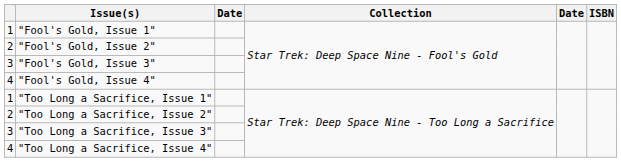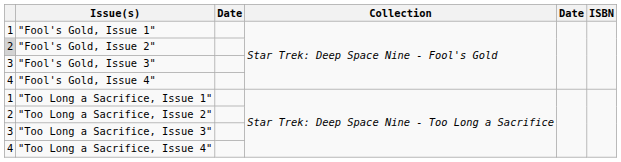(10, 47) no background -> (10, 47) lightgrey background
